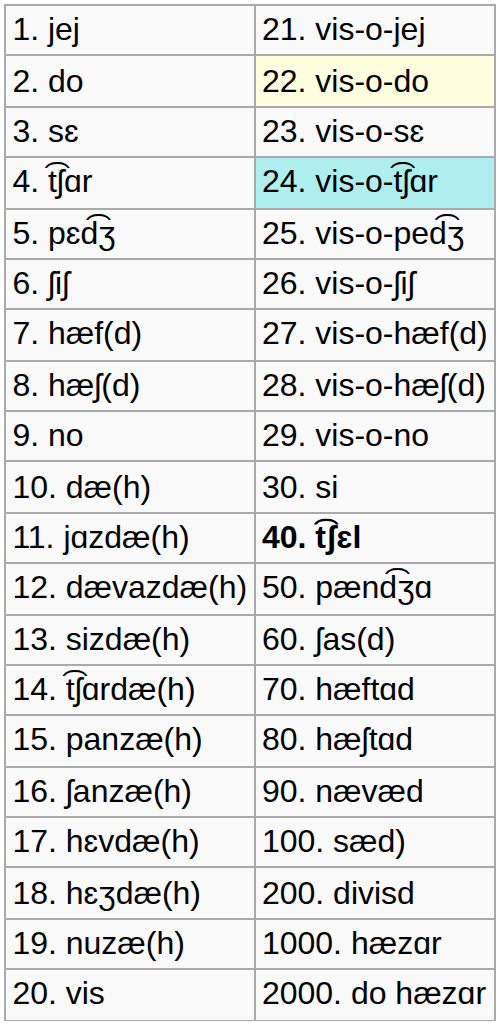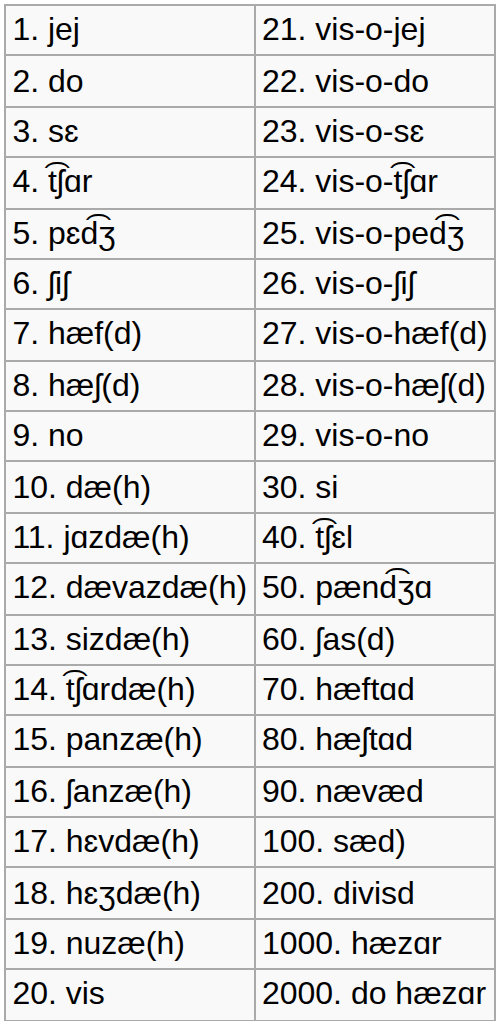(346, 80) lightyellow background -> (346, 80) no background
(350, 182) paleturquoise background -> (350, 182) no background
(312, 537) bold -> (307, 537) normal
